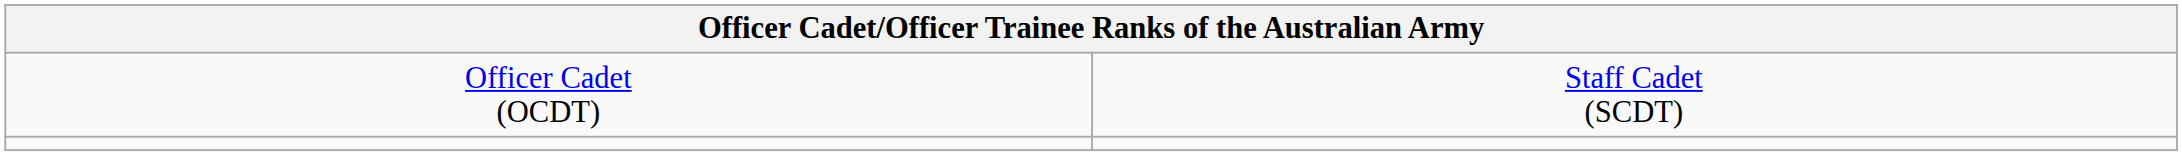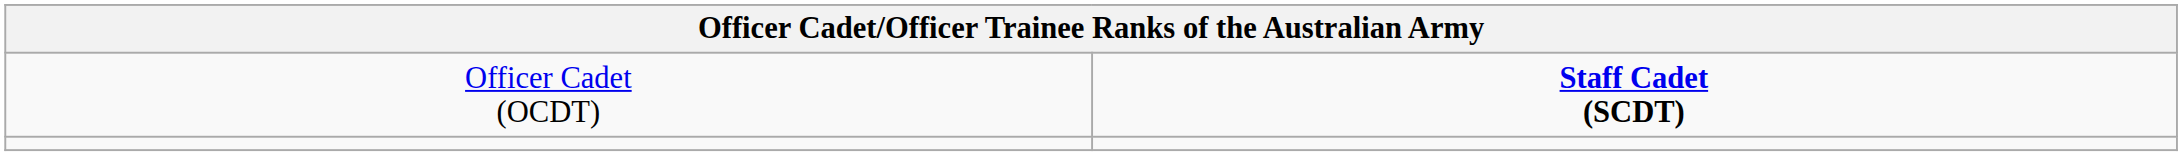(1634, 94) normal -> (1634, 94) bold
